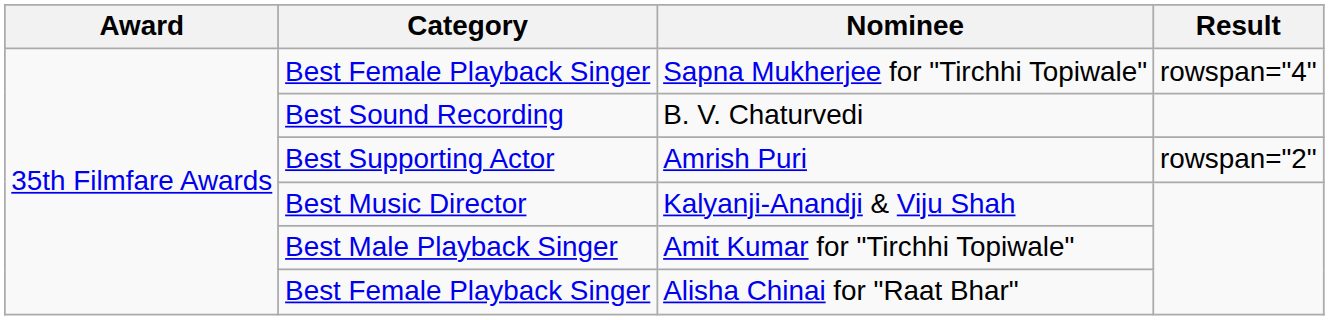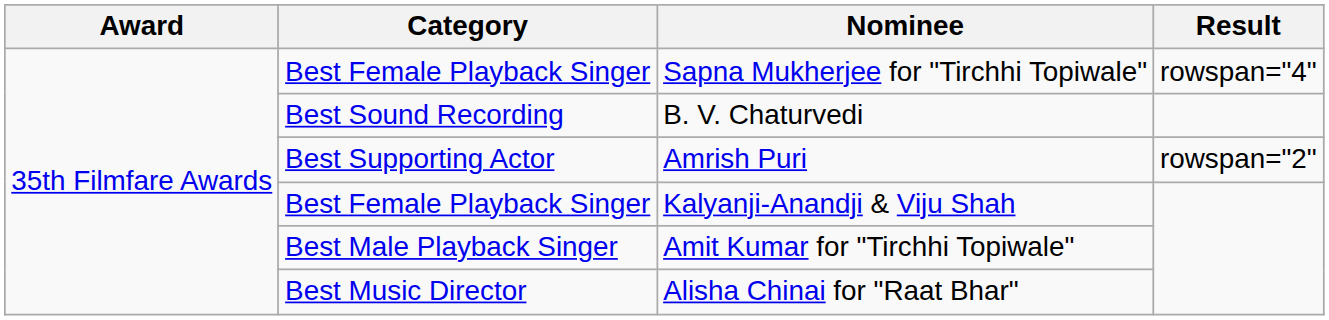(406, 203) Best Music Director -> (468, 203) Best Female Playback Singer
(468, 291) Best Female Playback Singer -> (406, 291) Best Music Director
